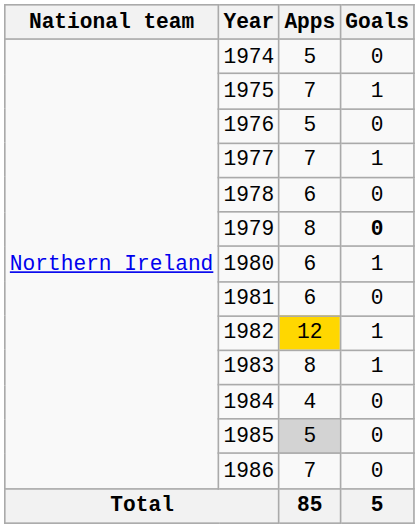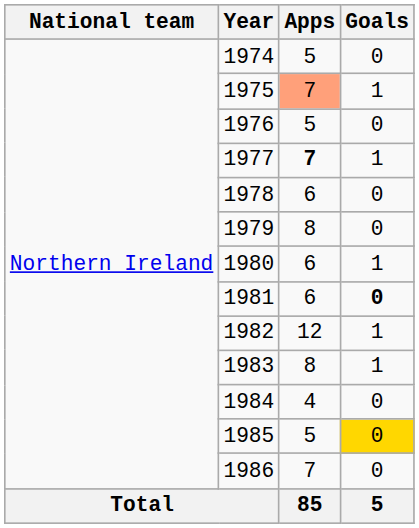(310, 91) no background -> (310, 91) lightsalmon background
(310, 160) normal -> (310, 160) bold
(377, 229) bold -> (377, 229) normal
(377, 298) normal -> (377, 298) bold
(310, 333) gold background -> (310, 333) no background
(310, 437) lightgrey background -> (310, 437) no background
(377, 437) no background -> (377, 437) gold background
